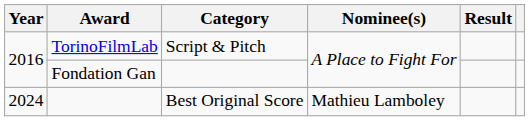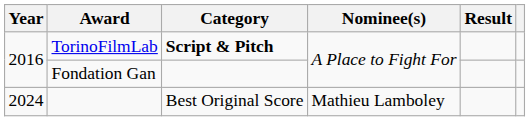(216, 45) normal -> (220, 45) bold
